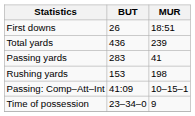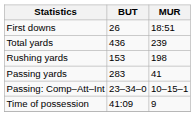rows swapped: (37, 73) <-> (37, 58)
(121, 88) 41:09 -> (128, 88) 23–34–0
(128, 104) 23–34–0 -> (121, 104) 41:09
